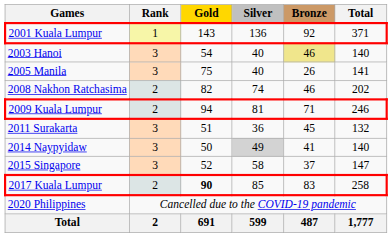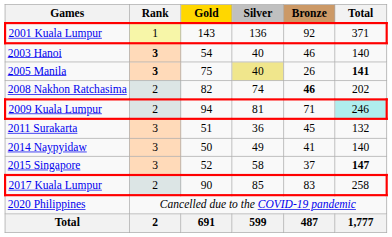(155, 53) normal -> (155, 53) bold
(309, 53) khaki background -> (309, 53) no background
(155, 71) normal -> (155, 71) bold
(258, 71) no background -> (258, 71) khaki background
(361, 71) normal -> (361, 71) bold
(309, 89) normal -> (309, 89) bold
(360, 109) no background -> (360, 109) paleturquoise background
(258, 147) lightgrey background -> (258, 147) no background
(361, 165) normal -> (361, 165) bold
(206, 185) bold -> (206, 185) normal
